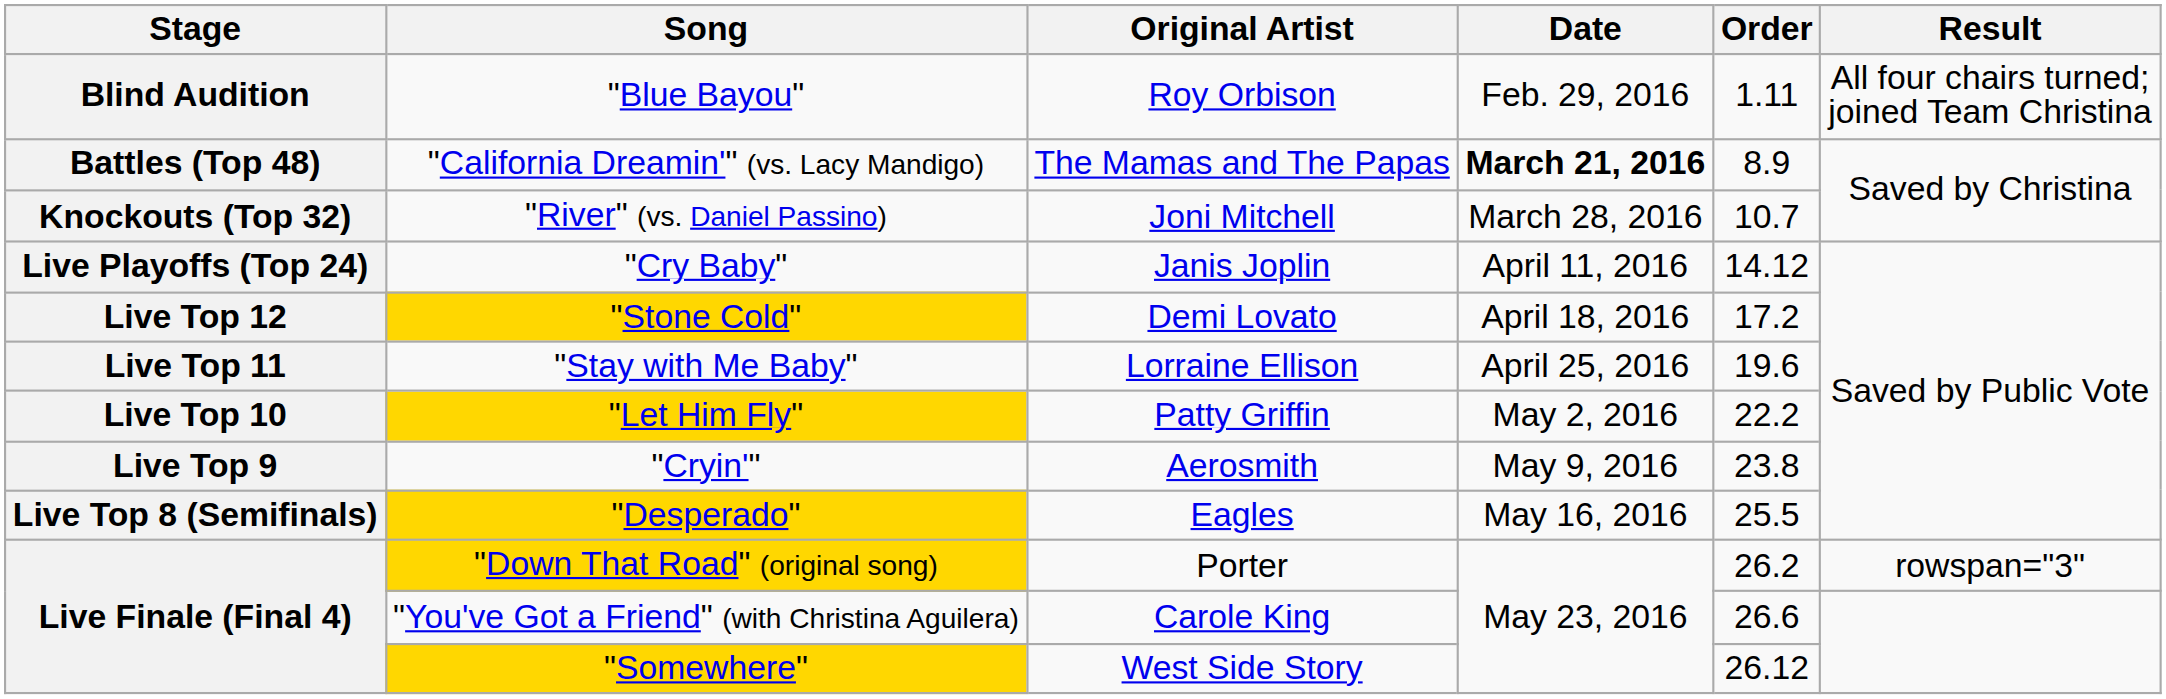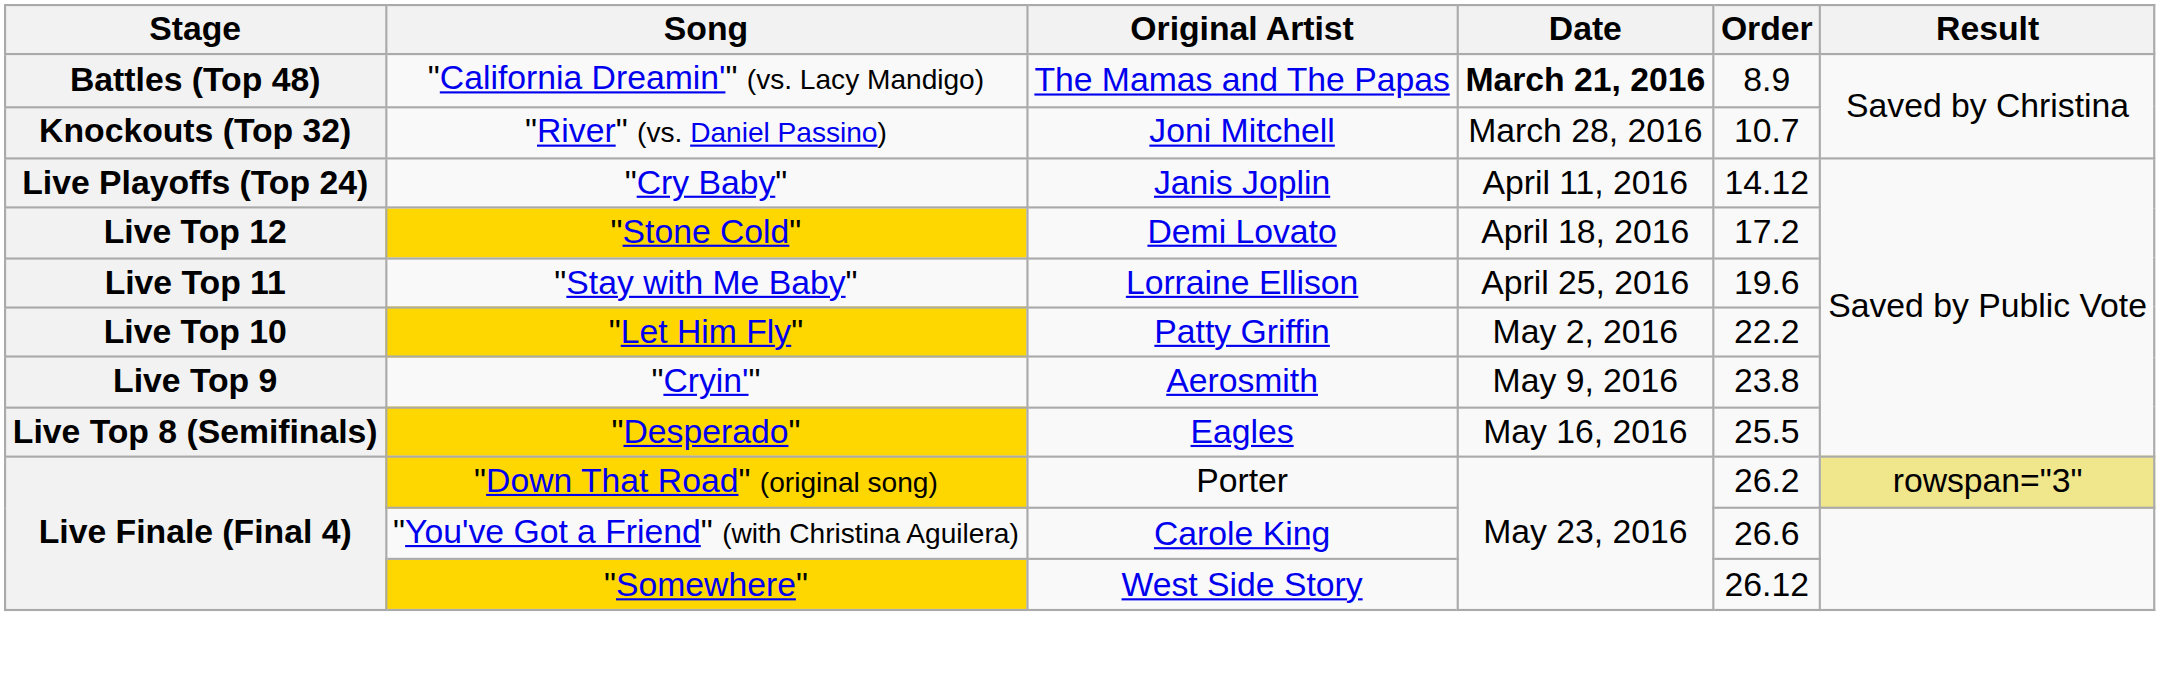- row: (706, 95)
(1990, 565) no background -> (1988, 481) khaki background
